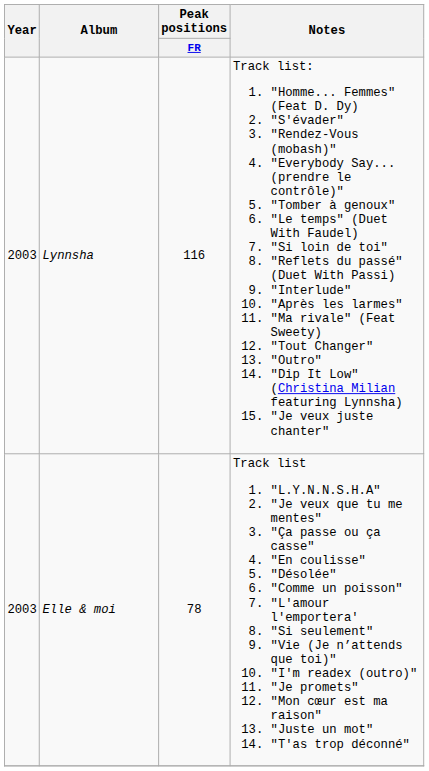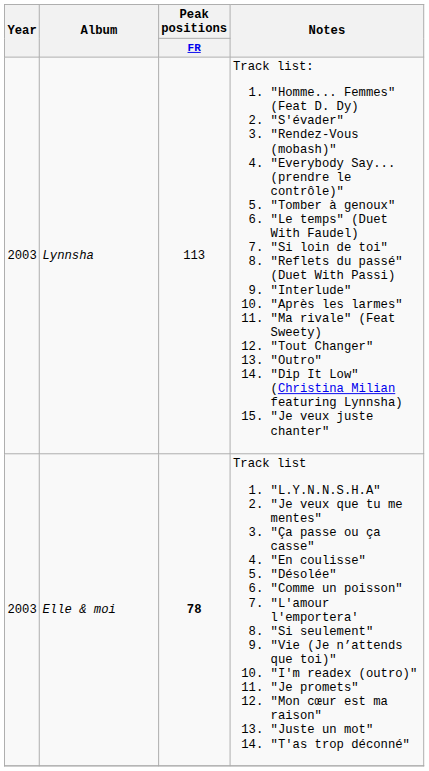(194, 255) 116 -> (194, 255) 113
(194, 610) normal -> (194, 610) bold
